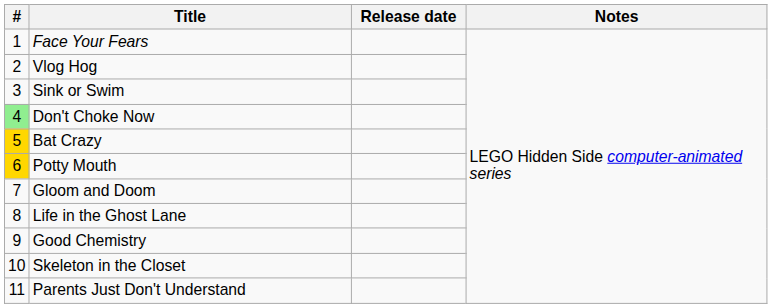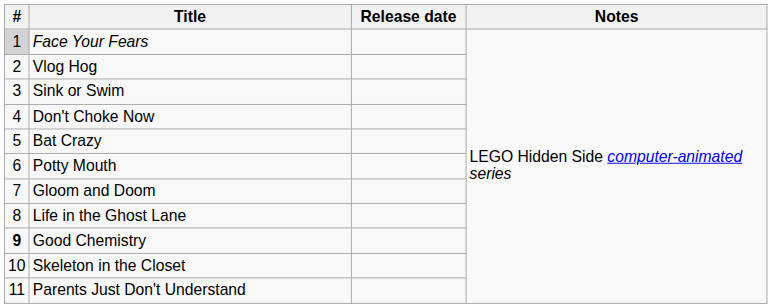(17, 41) no background -> (17, 41) lightgrey background
(17, 116) lightgreen background -> (17, 116) no background
(17, 141) gold background -> (17, 141) no background
(17, 166) gold background -> (17, 166) no background
(17, 240) normal -> (17, 240) bold
